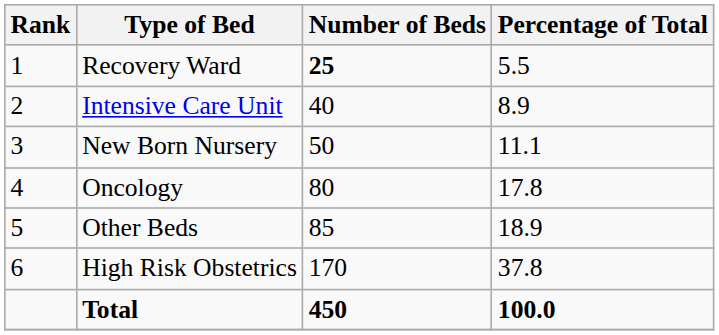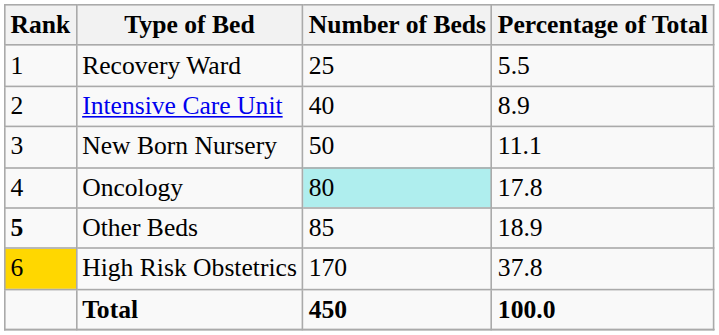(322, 65) bold -> (322, 65) normal
(322, 187) no background -> (322, 187) paleturquoise background
(17, 227) normal -> (17, 227) bold
(17, 268) no background -> (17, 268) gold background
